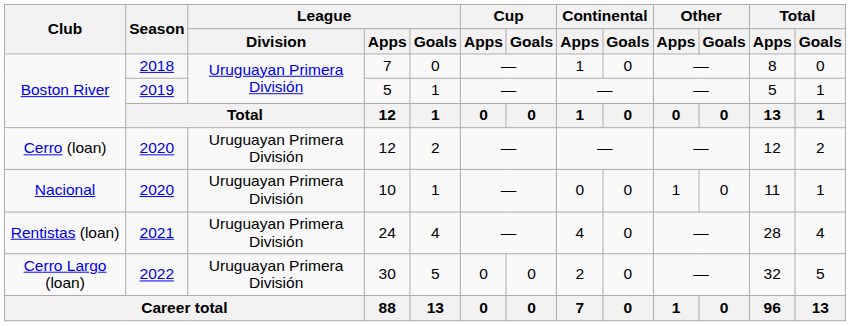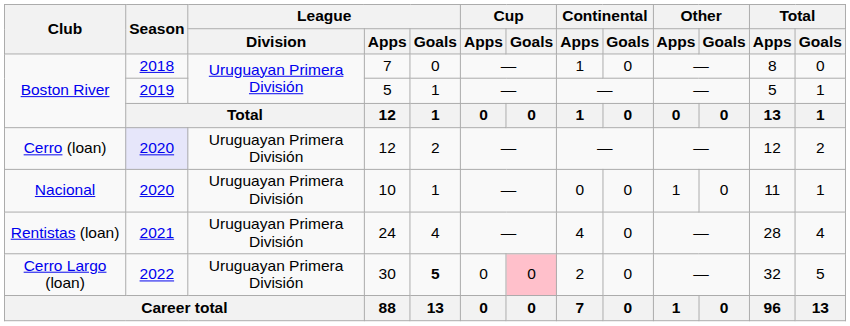(157, 148) no background -> (157, 148) lavender background
(435, 274) normal -> (435, 274) bold
(532, 274) no background -> (532, 274) pink background
